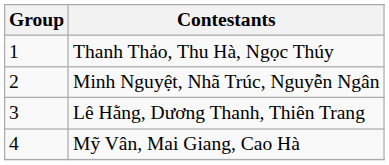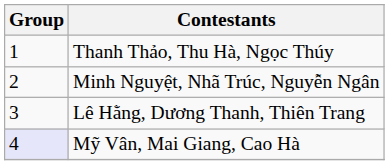(14, 143) no background -> (14, 143) lavender background
